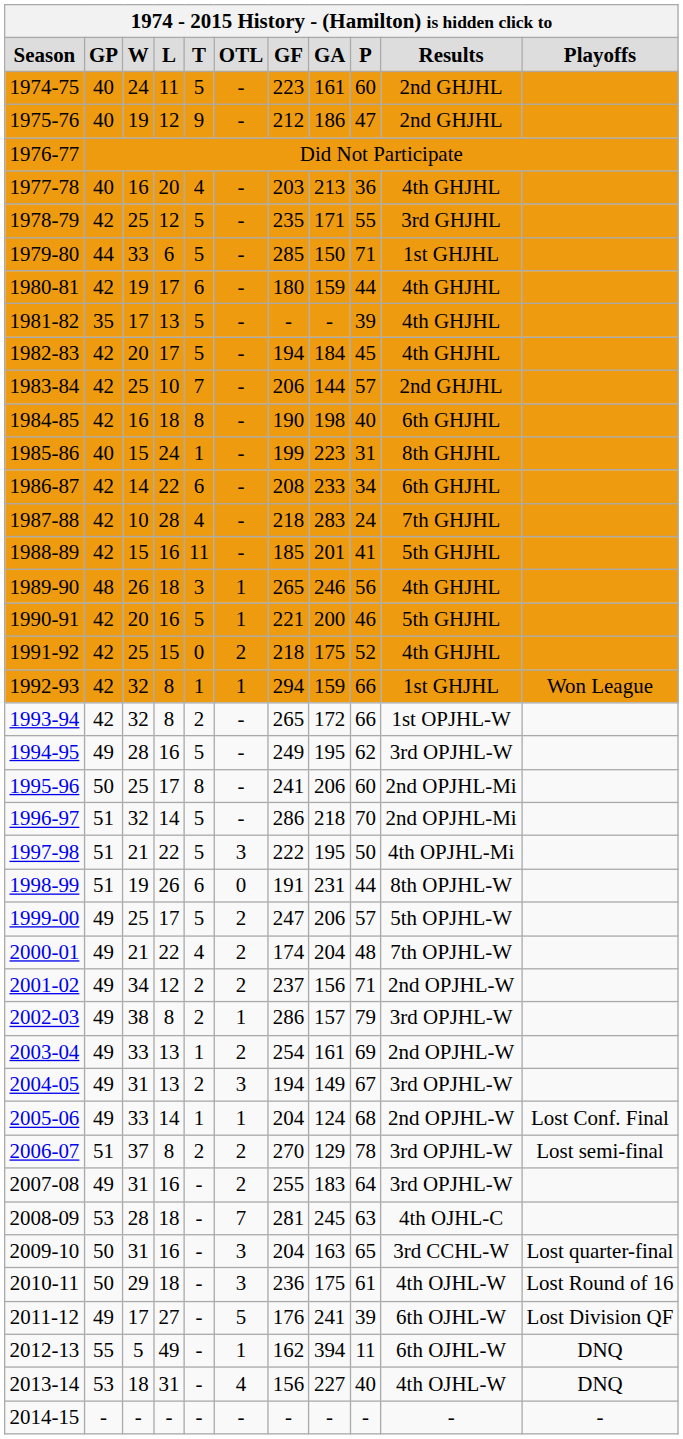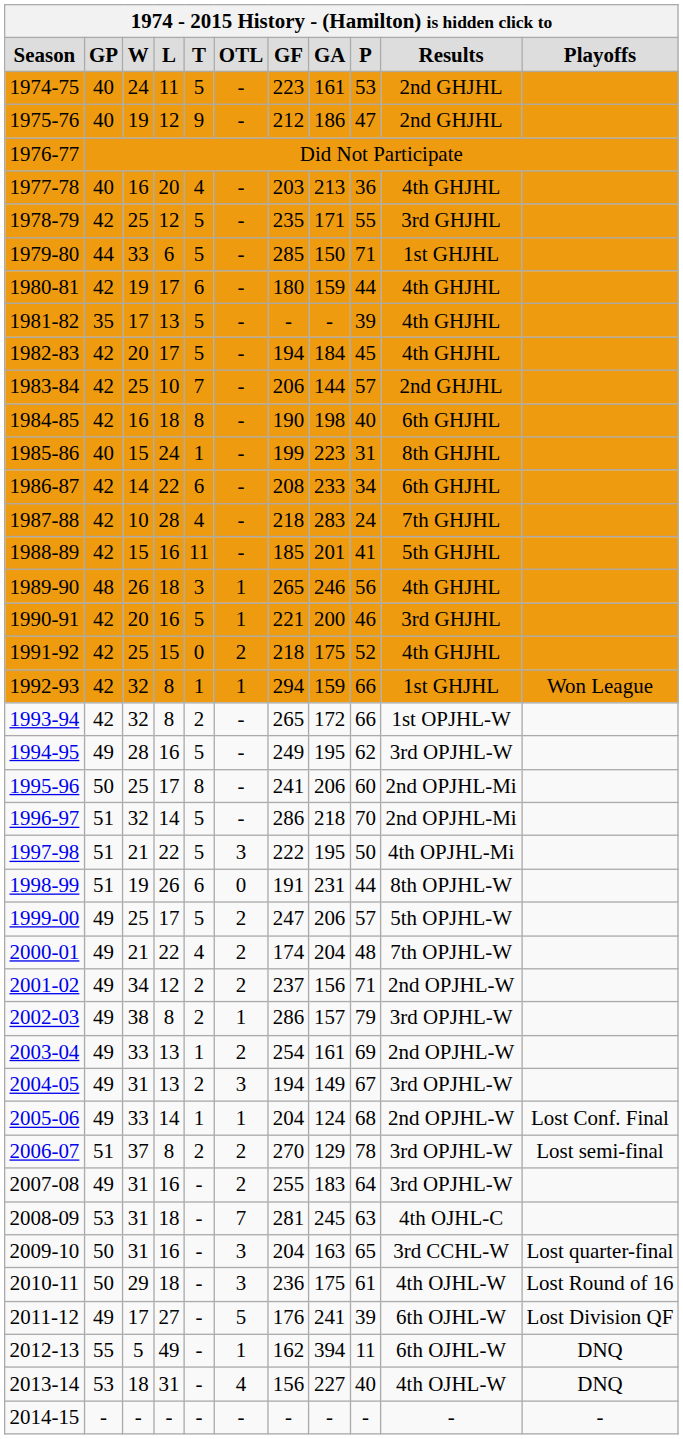(365, 87) 60 -> (365, 87) 53
(451, 619) 5th GHJHL -> (451, 619) 3rd GHJHL
(138, 1217) 28 -> (138, 1217) 31
